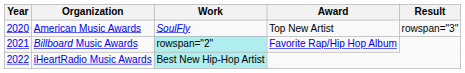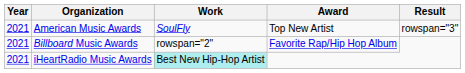(18, 28) 2020 -> (18, 28) 2021
(185, 44) paleturquoise background -> (185, 44) no background
(18, 60) 2022 -> (18, 60) 2021
